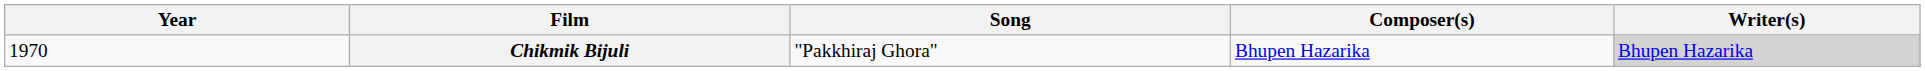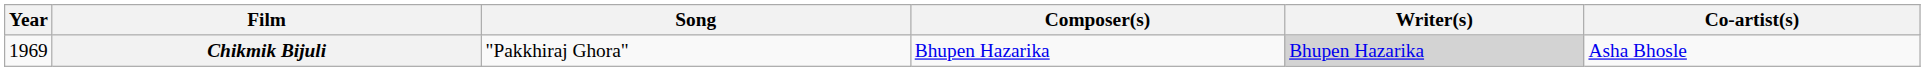+ column: (1752, 19)
(28, 50) 1970 -> (28, 50) 1969
